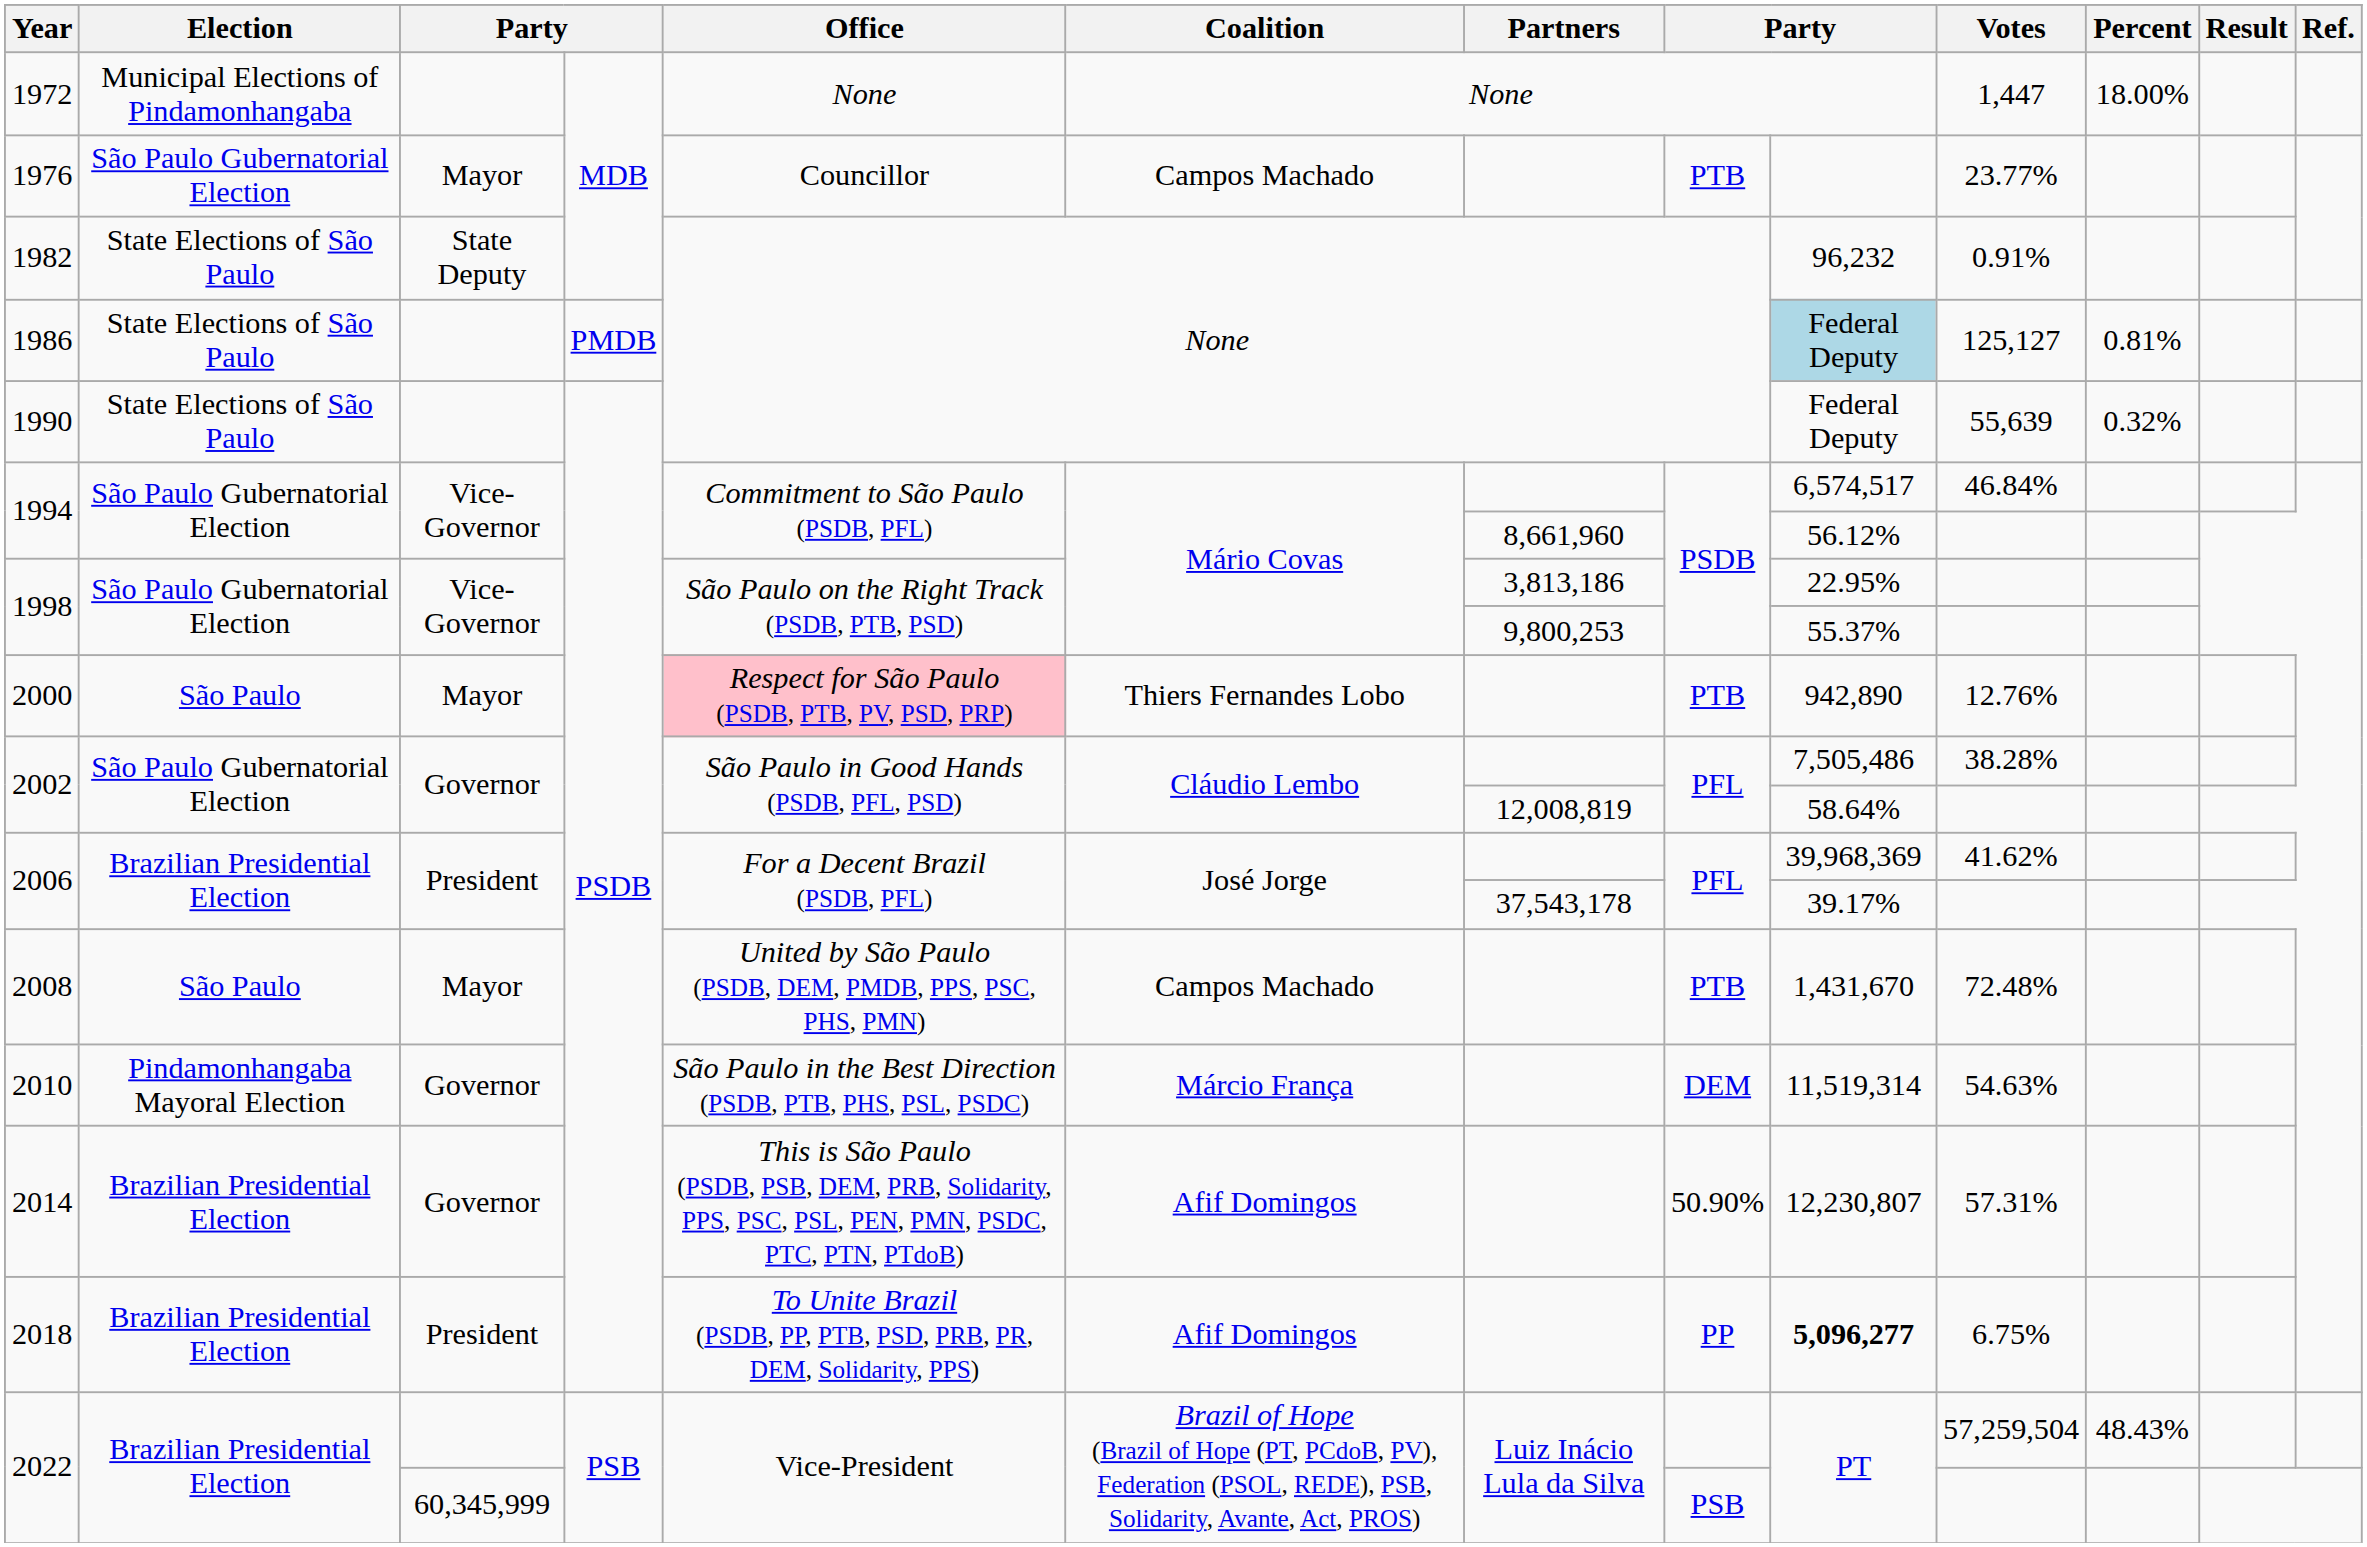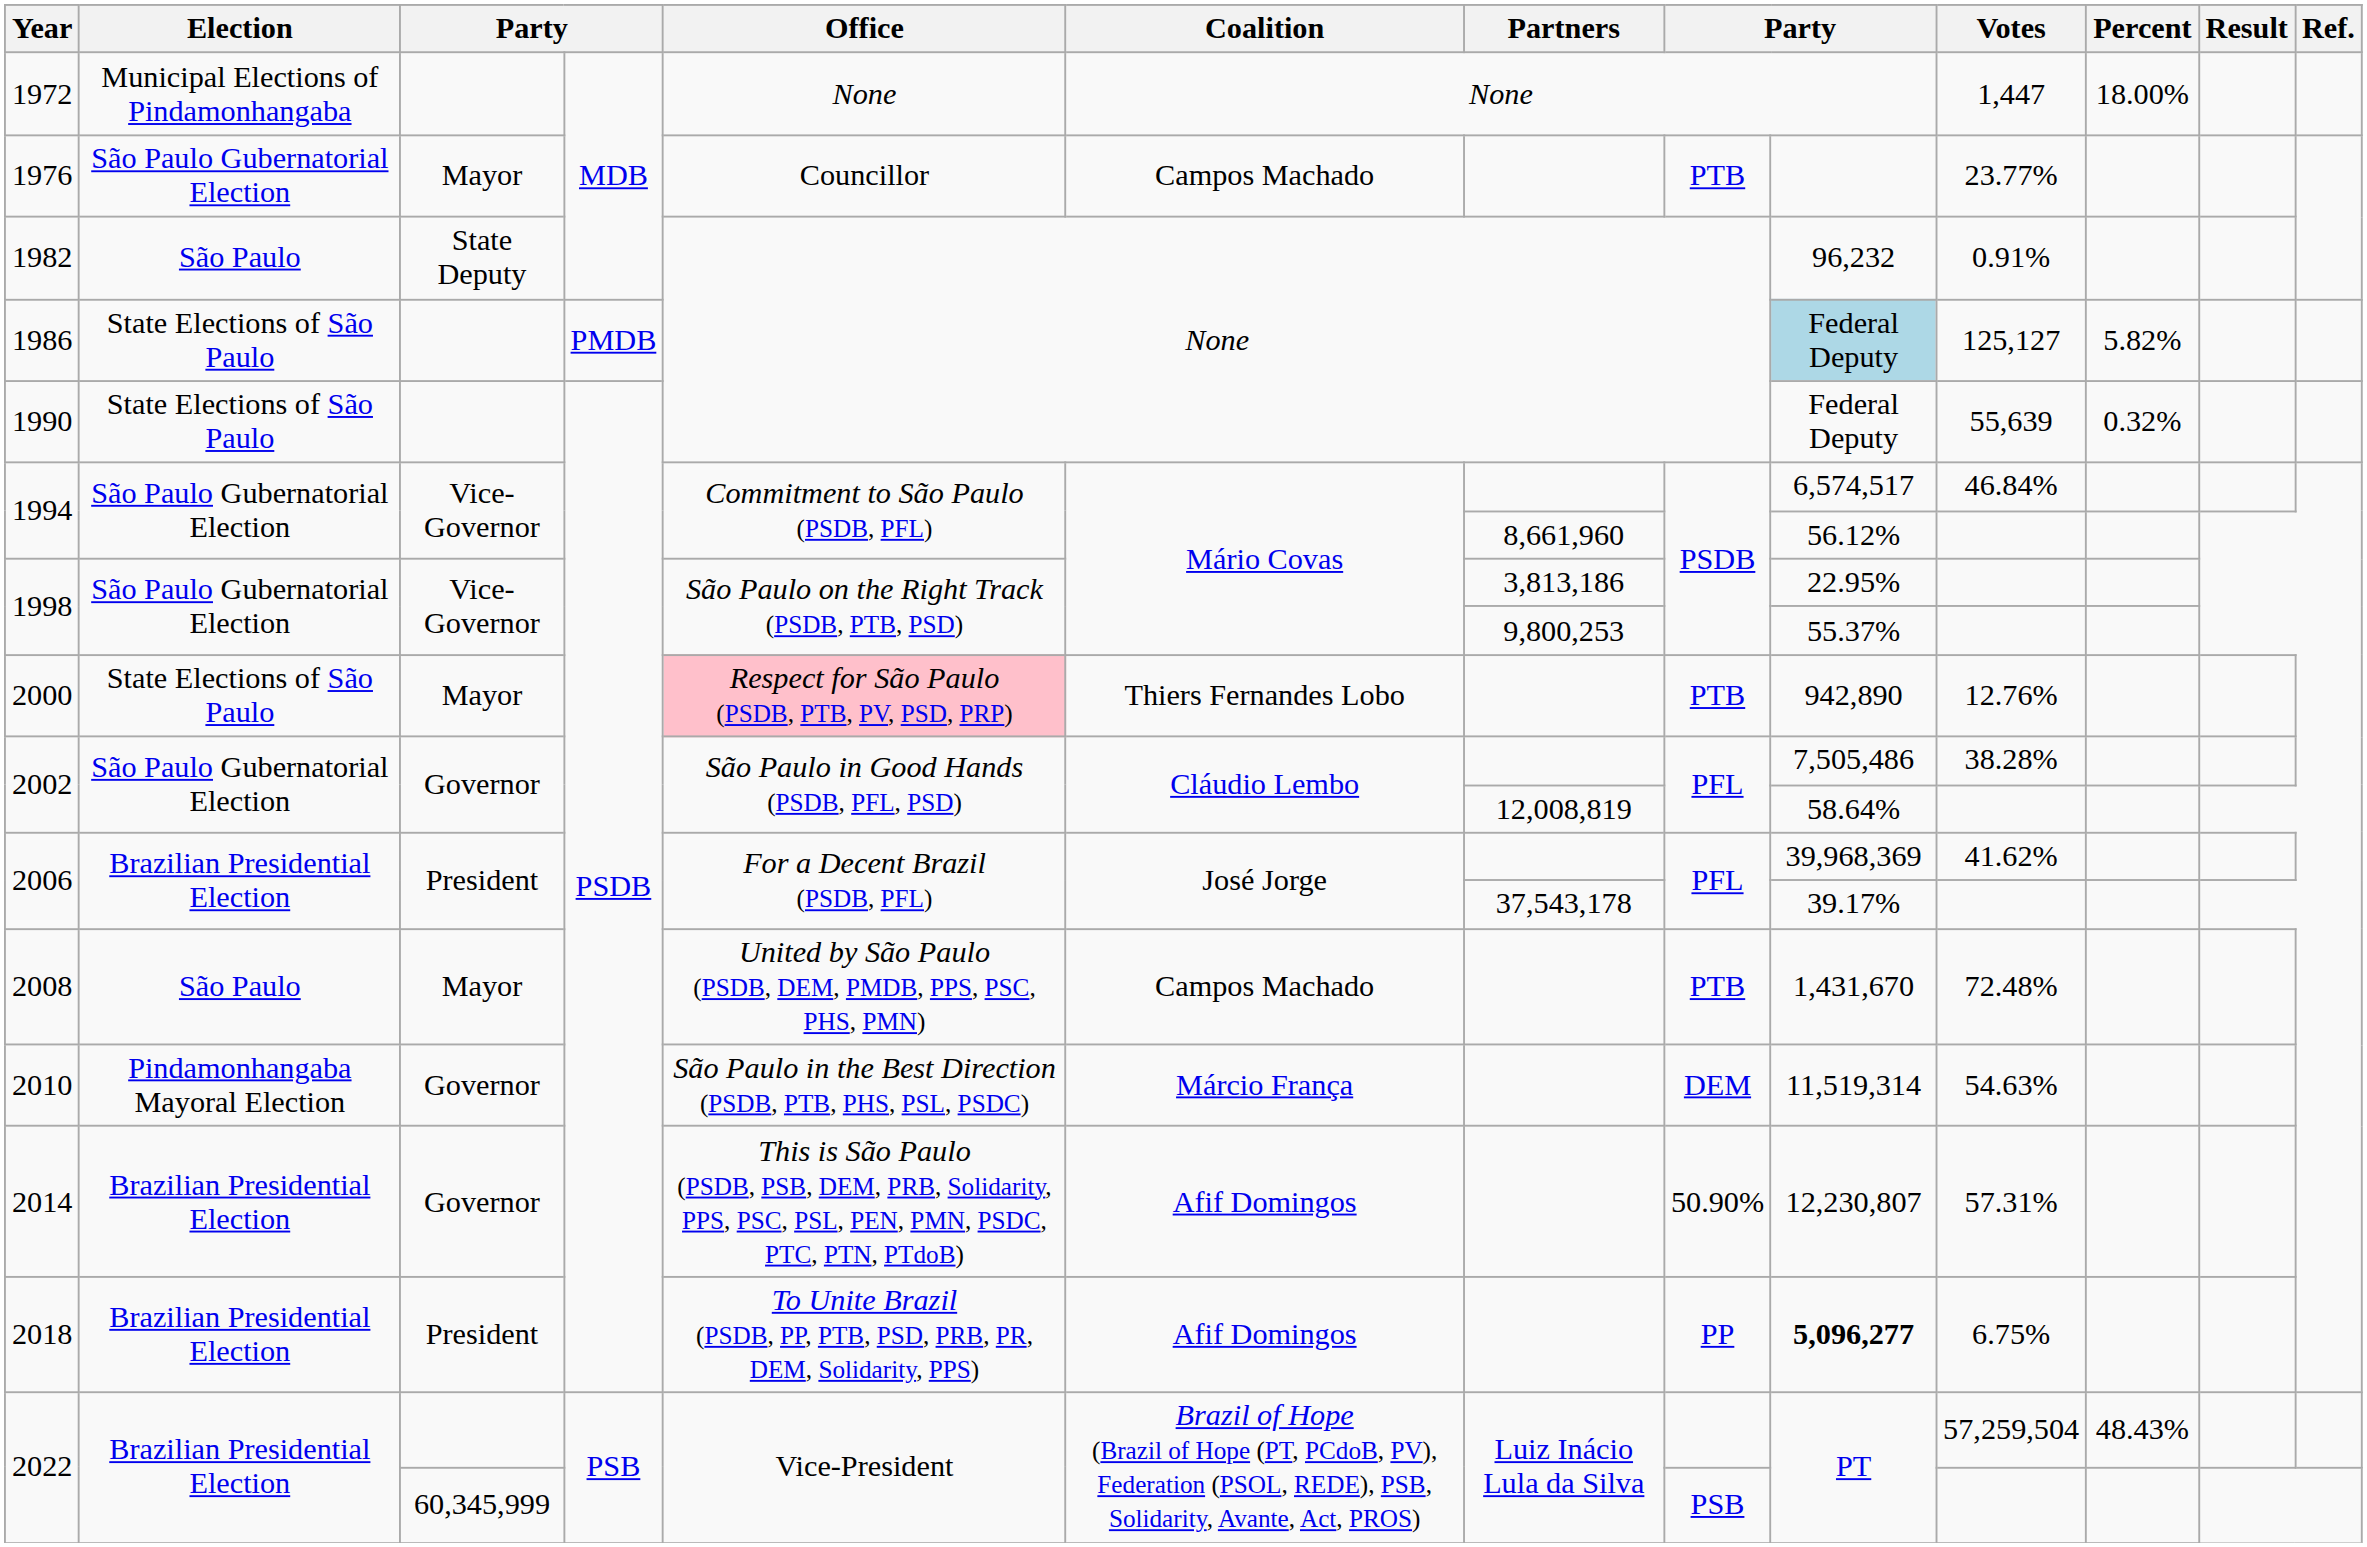(240, 257) State Elections of São Paulo -> (240, 257) São Paulo
(2142, 339) 0.81% -> (2142, 339) 5.82%
(240, 695) São Paulo -> (240, 695) State Elections of São Paulo
